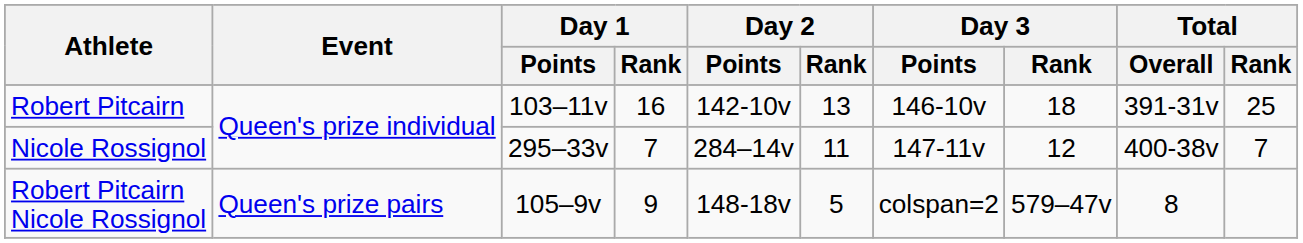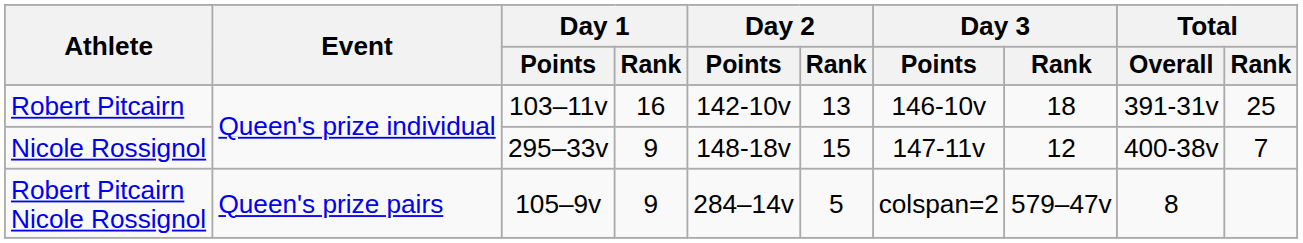(651, 148) 7 -> (651, 148) 9
(744, 148) 284–14v -> (744, 148) 148-18v
(836, 148) 11 -> (836, 148) 15
(744, 204) 148-18v -> (744, 204) 284–14v
